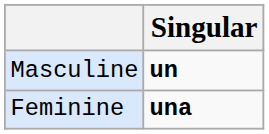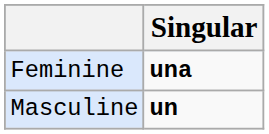rows swapped: (74, 70) <-> (67, 109)
